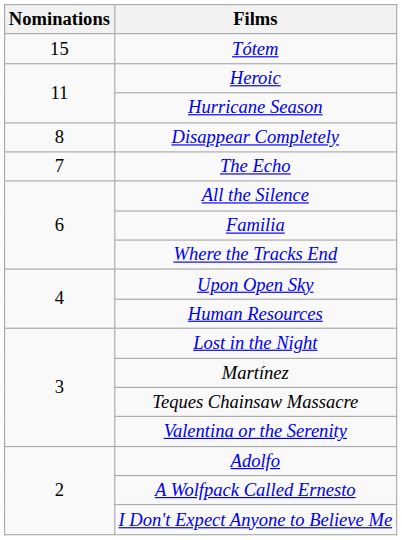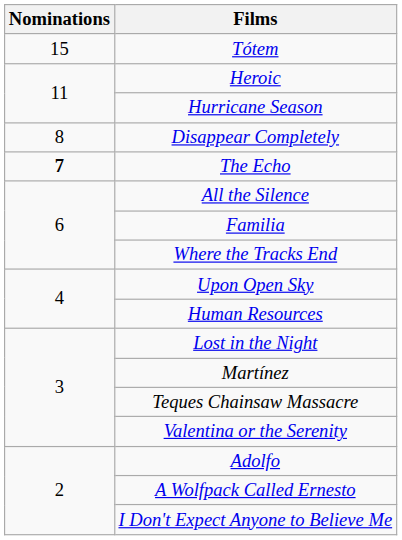(59, 166) normal -> (59, 166) bold
